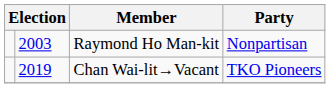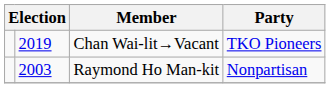rows swapped: (146, 43) <-> (146, 69)
